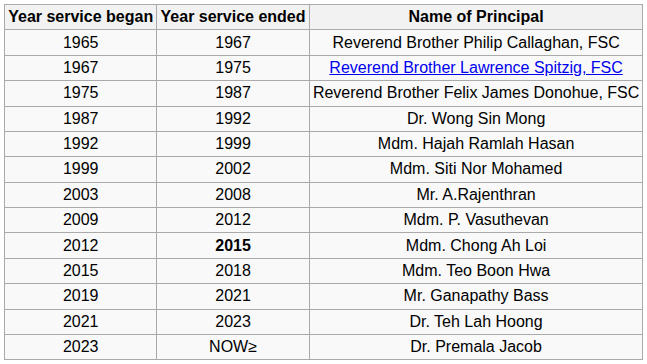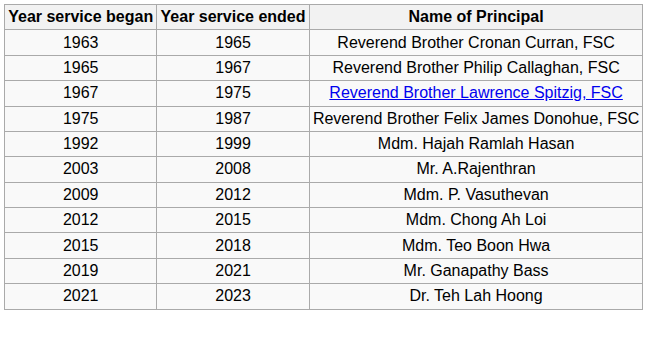+ row: (476, 42)
- row: (476, 118)
- row: (476, 169)
(233, 245) bold -> (233, 220) normal
- row: (476, 347)
